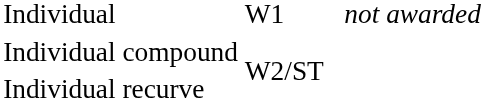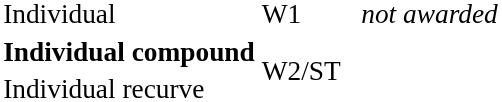(121, 51) normal -> (129, 51) bold
